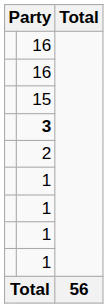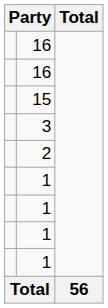(47, 126) bold -> (47, 126) normal
